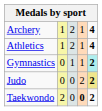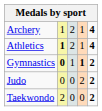(62, 47) normal -> (62, 47) bold
(62, 63) normal -> (62, 63) bold
(82, 63) normal -> (82, 63) bold
(92, 63) paleturquoise background -> (92, 63) no background
(92, 80) khaki background -> (92, 80) no background
(82, 97) bold -> (82, 97) normal
